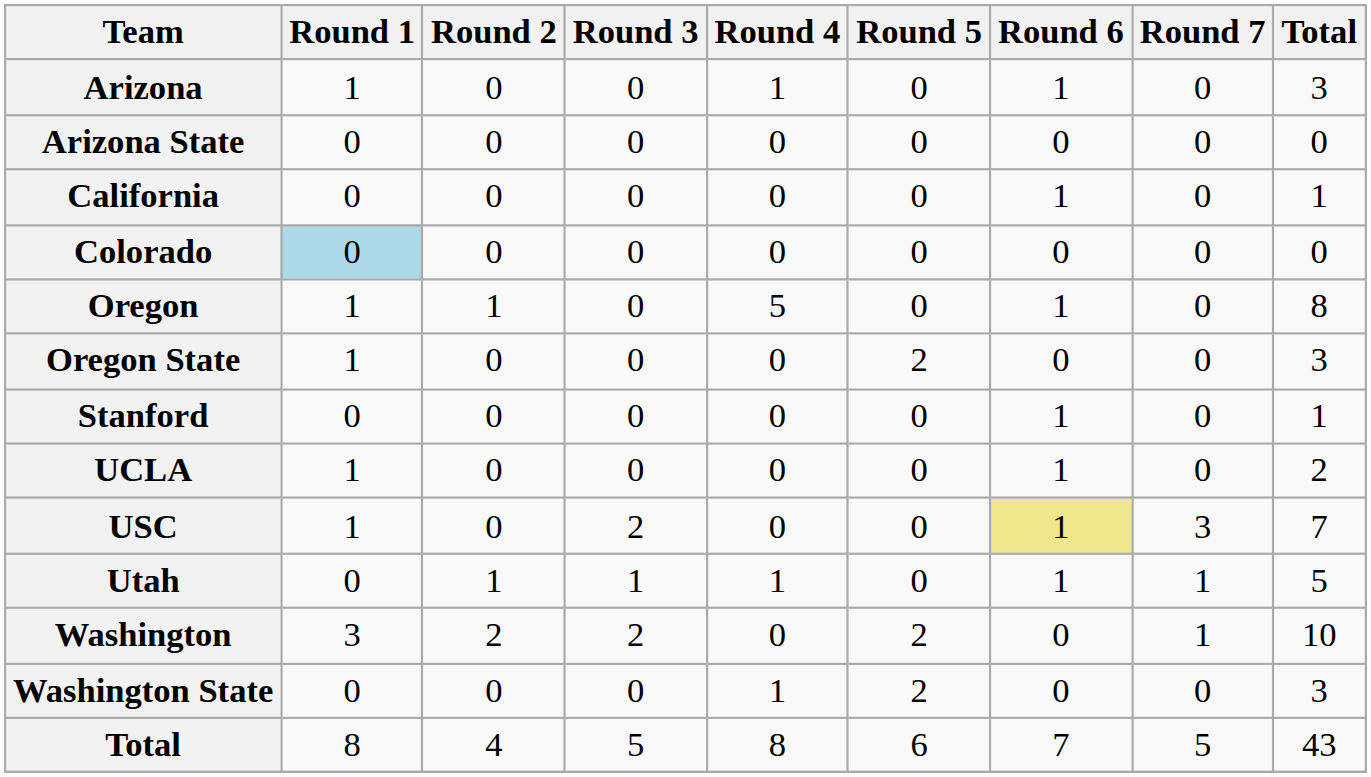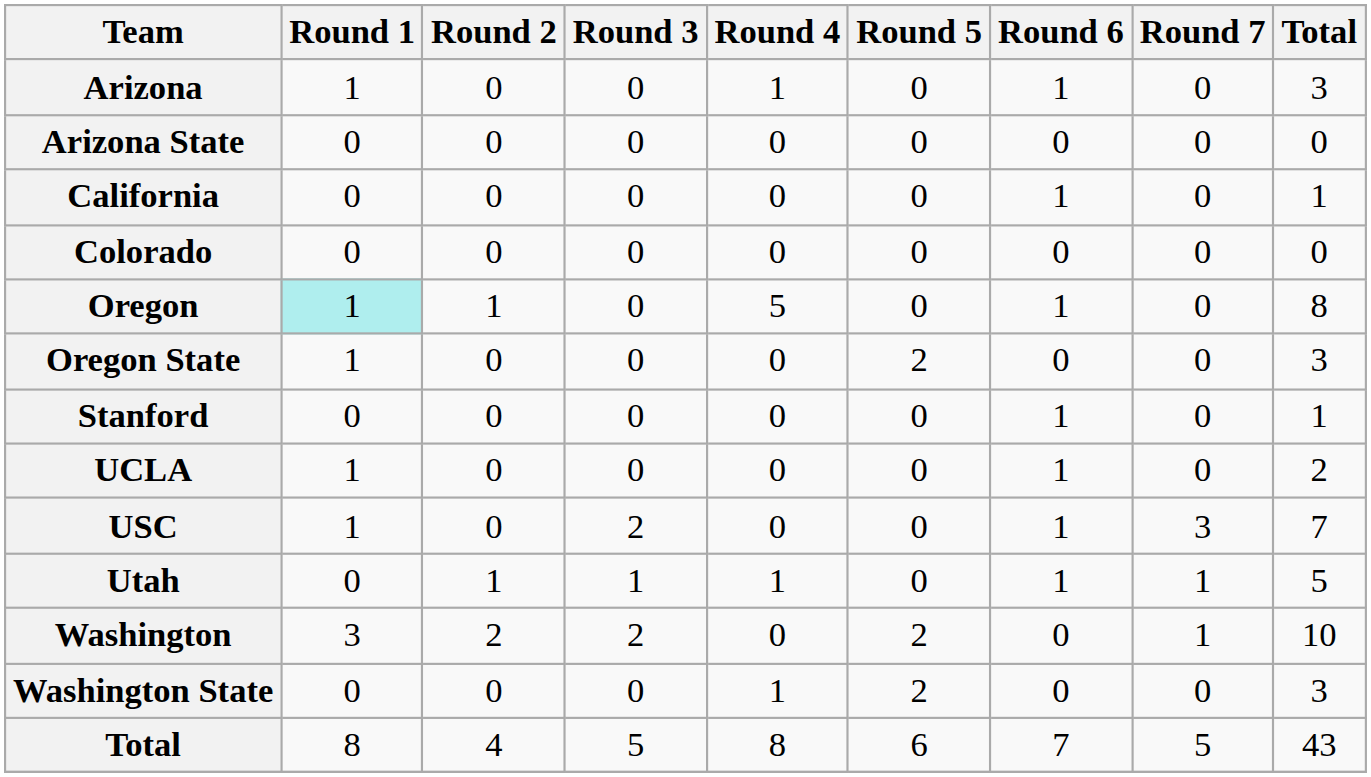(352, 251) lightblue background -> (352, 251) no background
(352, 305) no background -> (352, 305) paleturquoise background
(1061, 525) khaki background -> (1061, 525) no background
